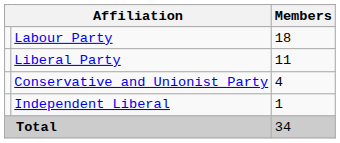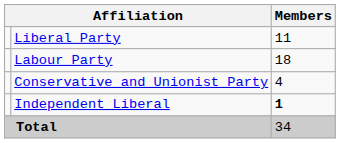rows swapped: (63, 38) <-> (68, 60)
(279, 105) normal -> (279, 105) bold
